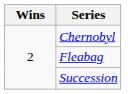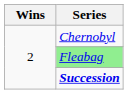(81, 57) no background -> (81, 57) lightgreen background
(88, 78) normal -> (90, 78) bold
